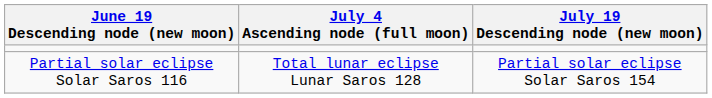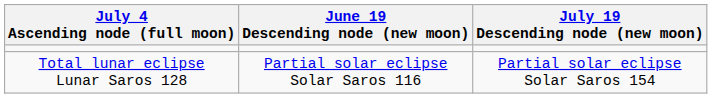columns swapped: (122, 25) <-> (356, 25)
